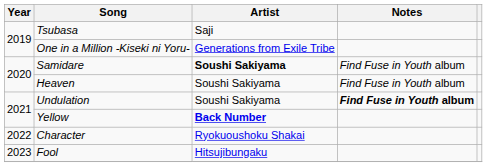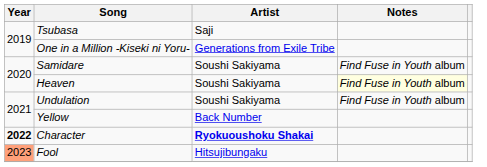(240, 65) bold -> (237, 65) normal
(402, 83) no background -> (402, 83) lightyellow background
(407, 100) bold -> (402, 100) normal
(230, 118) bold -> (228, 118) normal
(19, 135) normal -> (19, 135) bold
(250, 135) normal -> (254, 135) bold
(19, 153) no background -> (19, 153) lightsalmon background
